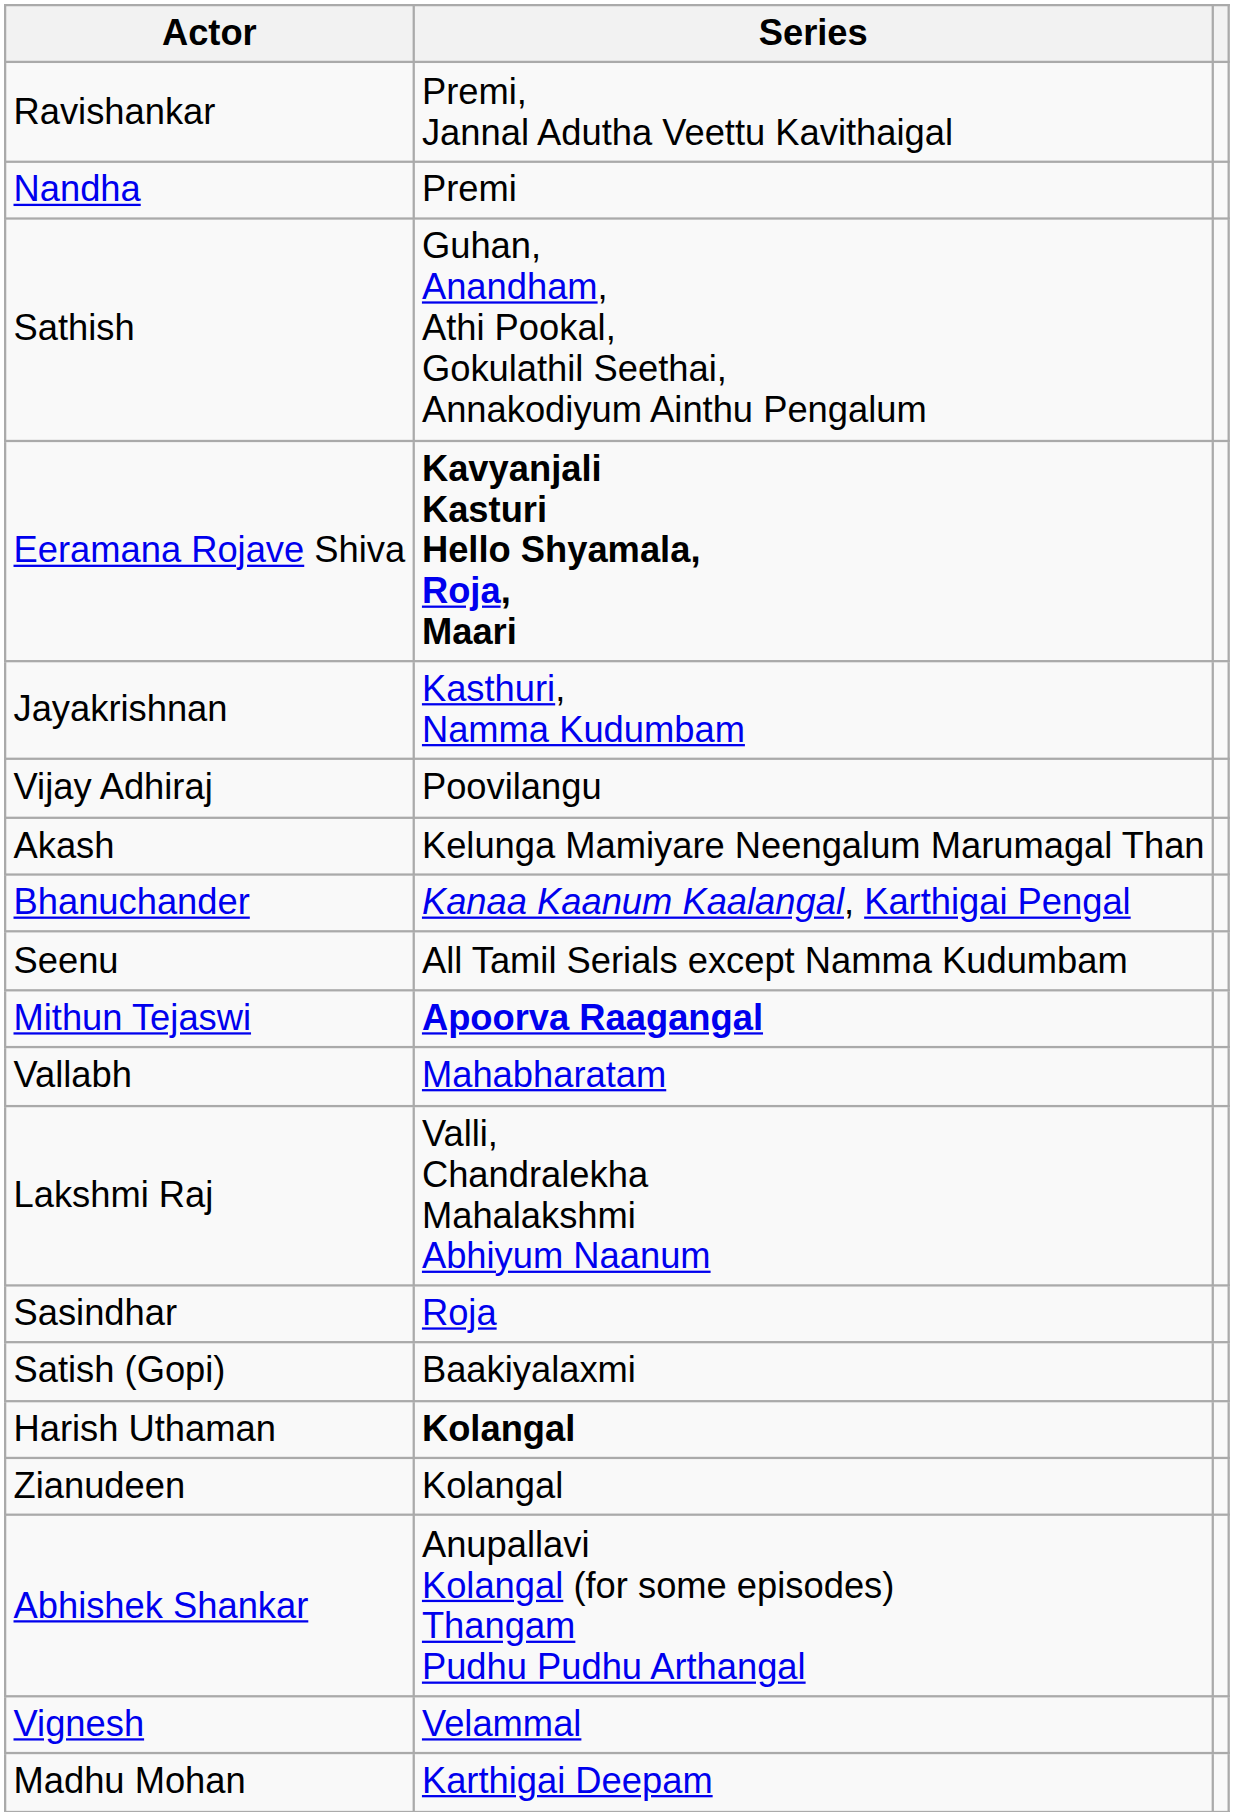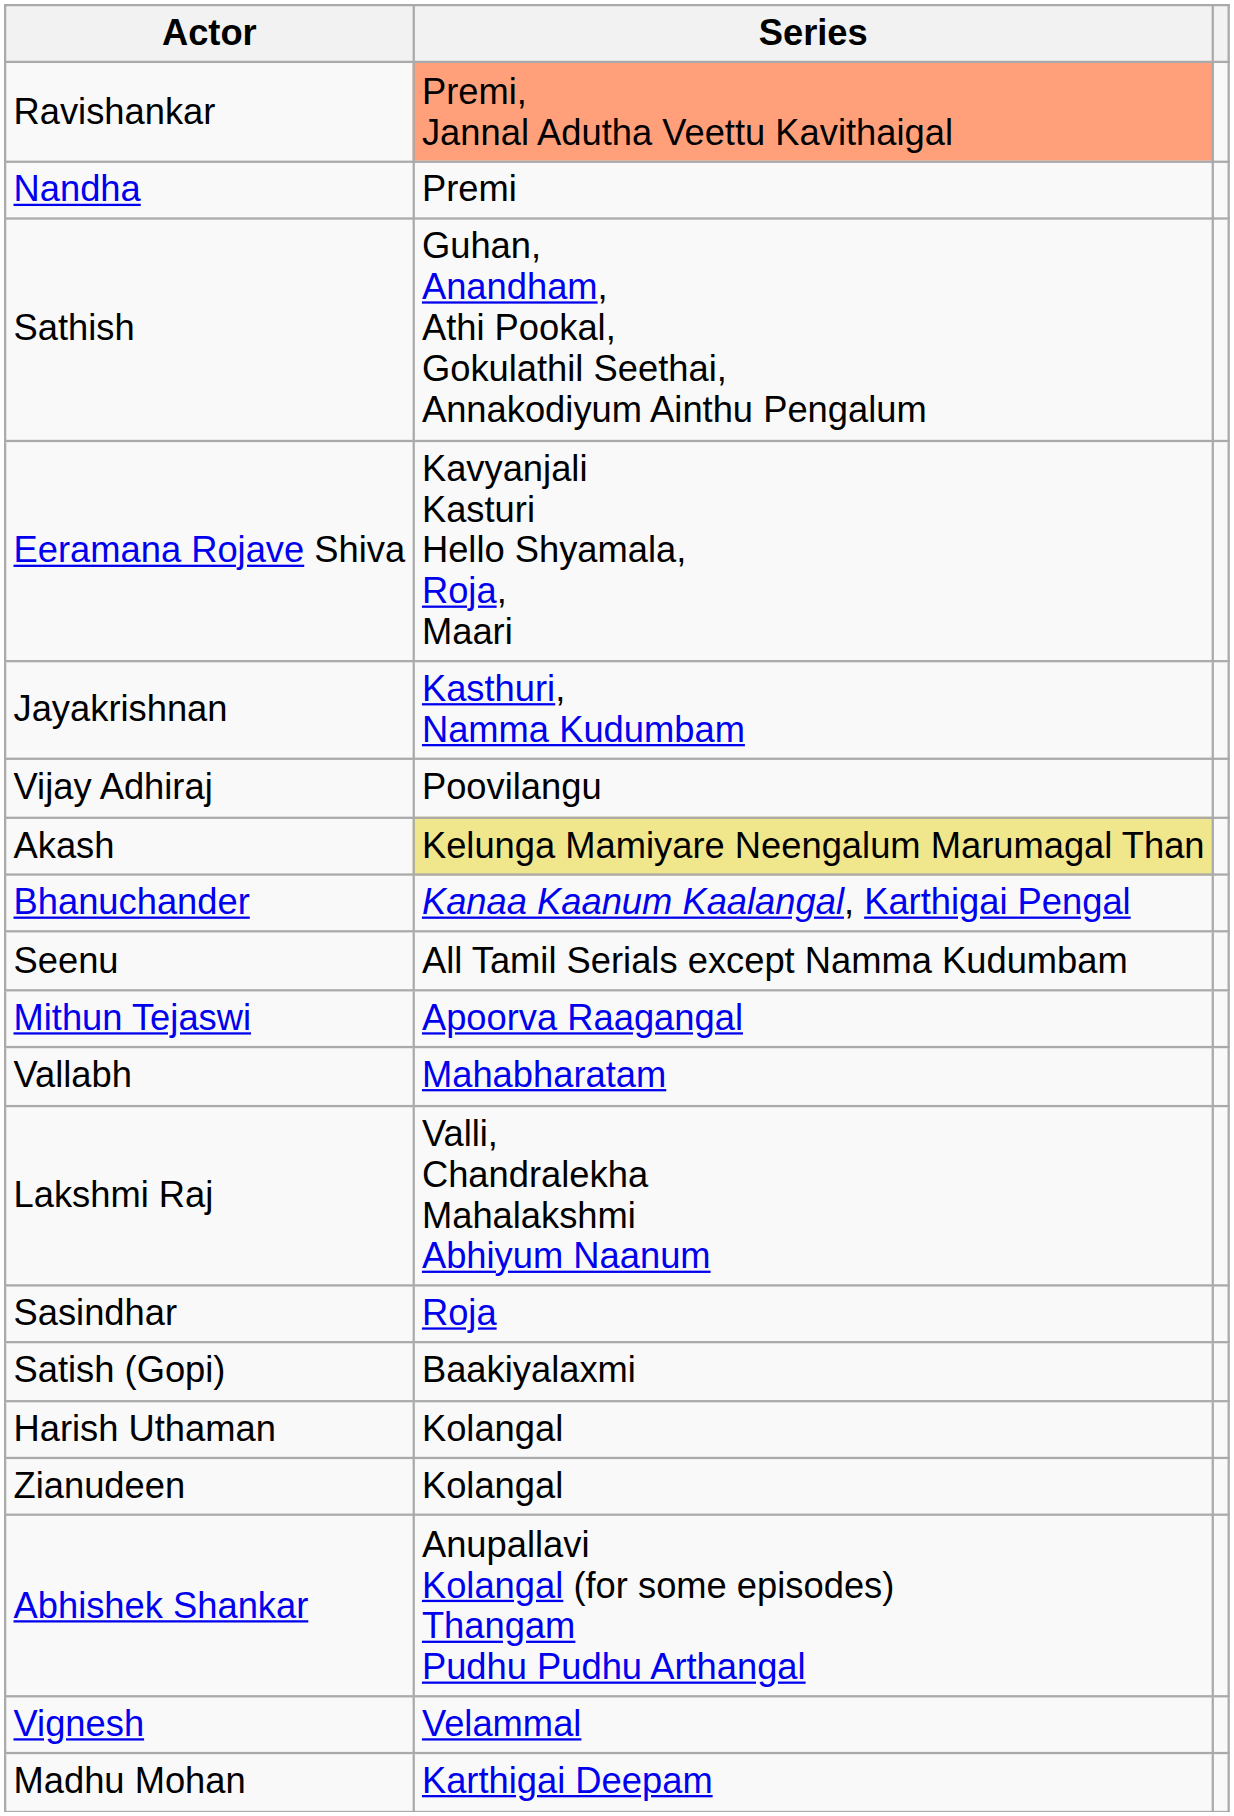(687, 111) no background -> (687, 111) lightsalmon background
(561, 549) bold -> (554, 549) normal
(813, 845) no background -> (813, 845) khaki background
(592, 1017) bold -> (582, 1017) normal
(499, 1428) bold -> (493, 1428) normal
